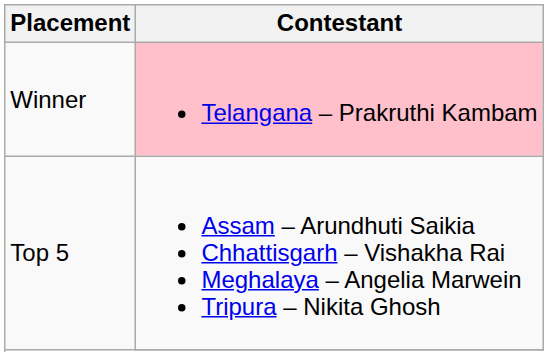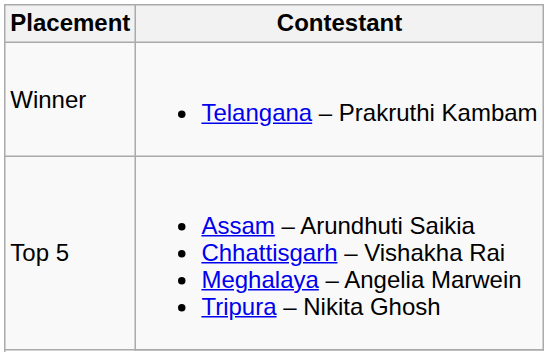(340, 113) pink background -> (340, 113) no background
